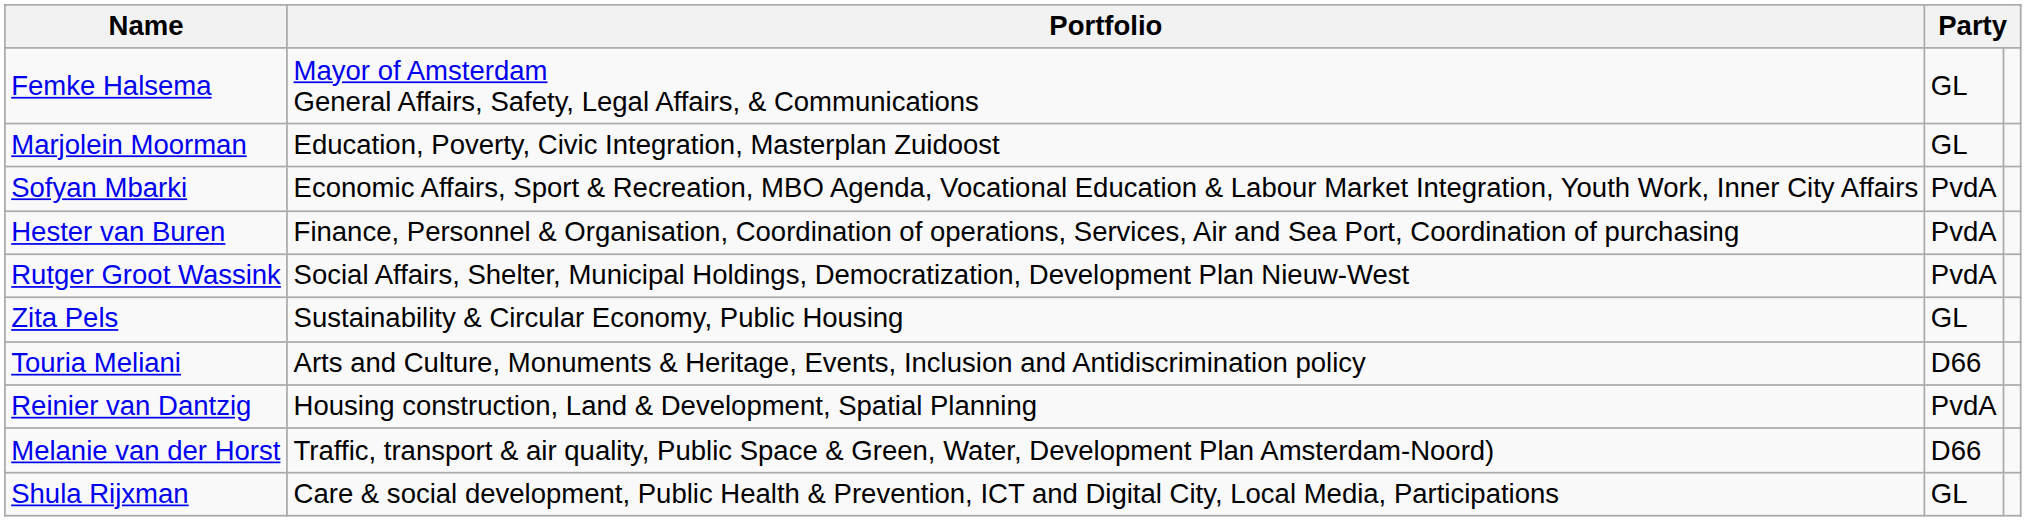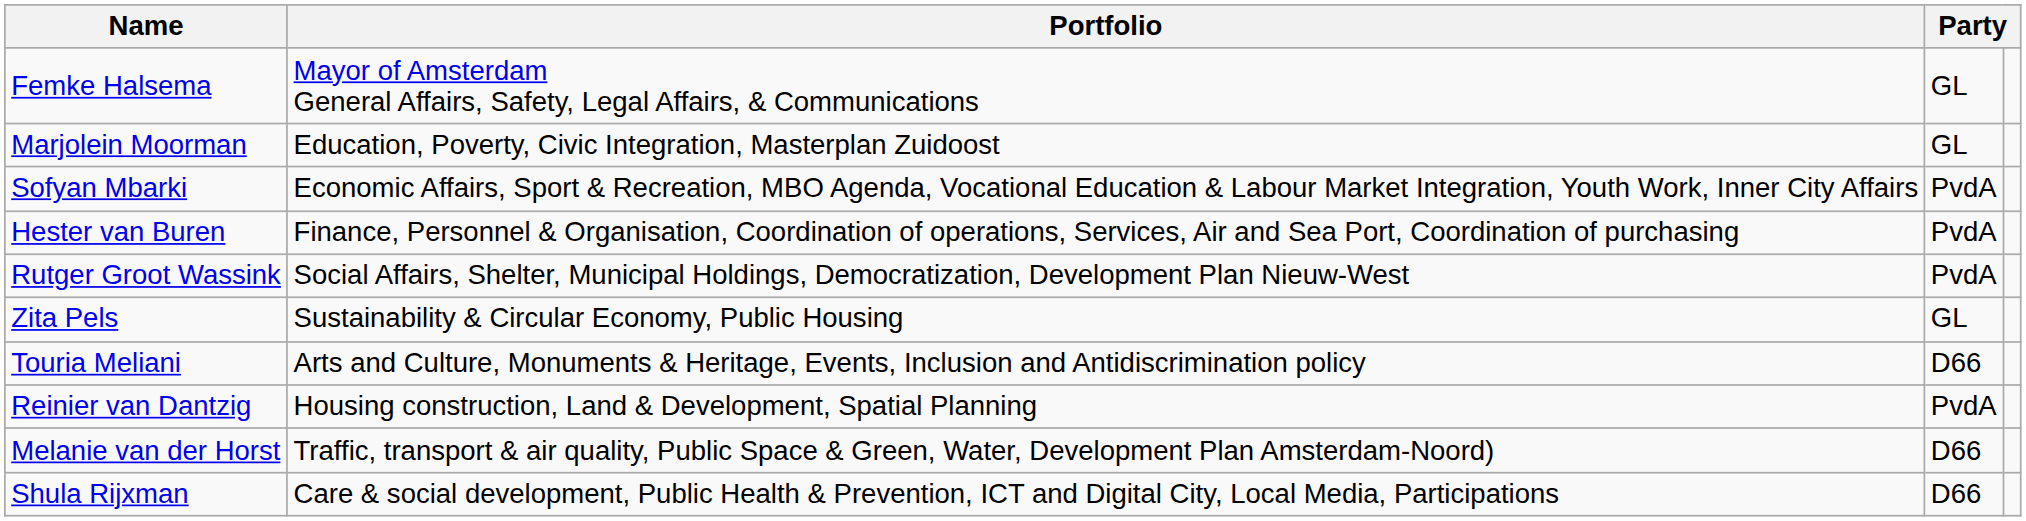(1949, 493) GL -> (1956, 493) D66
